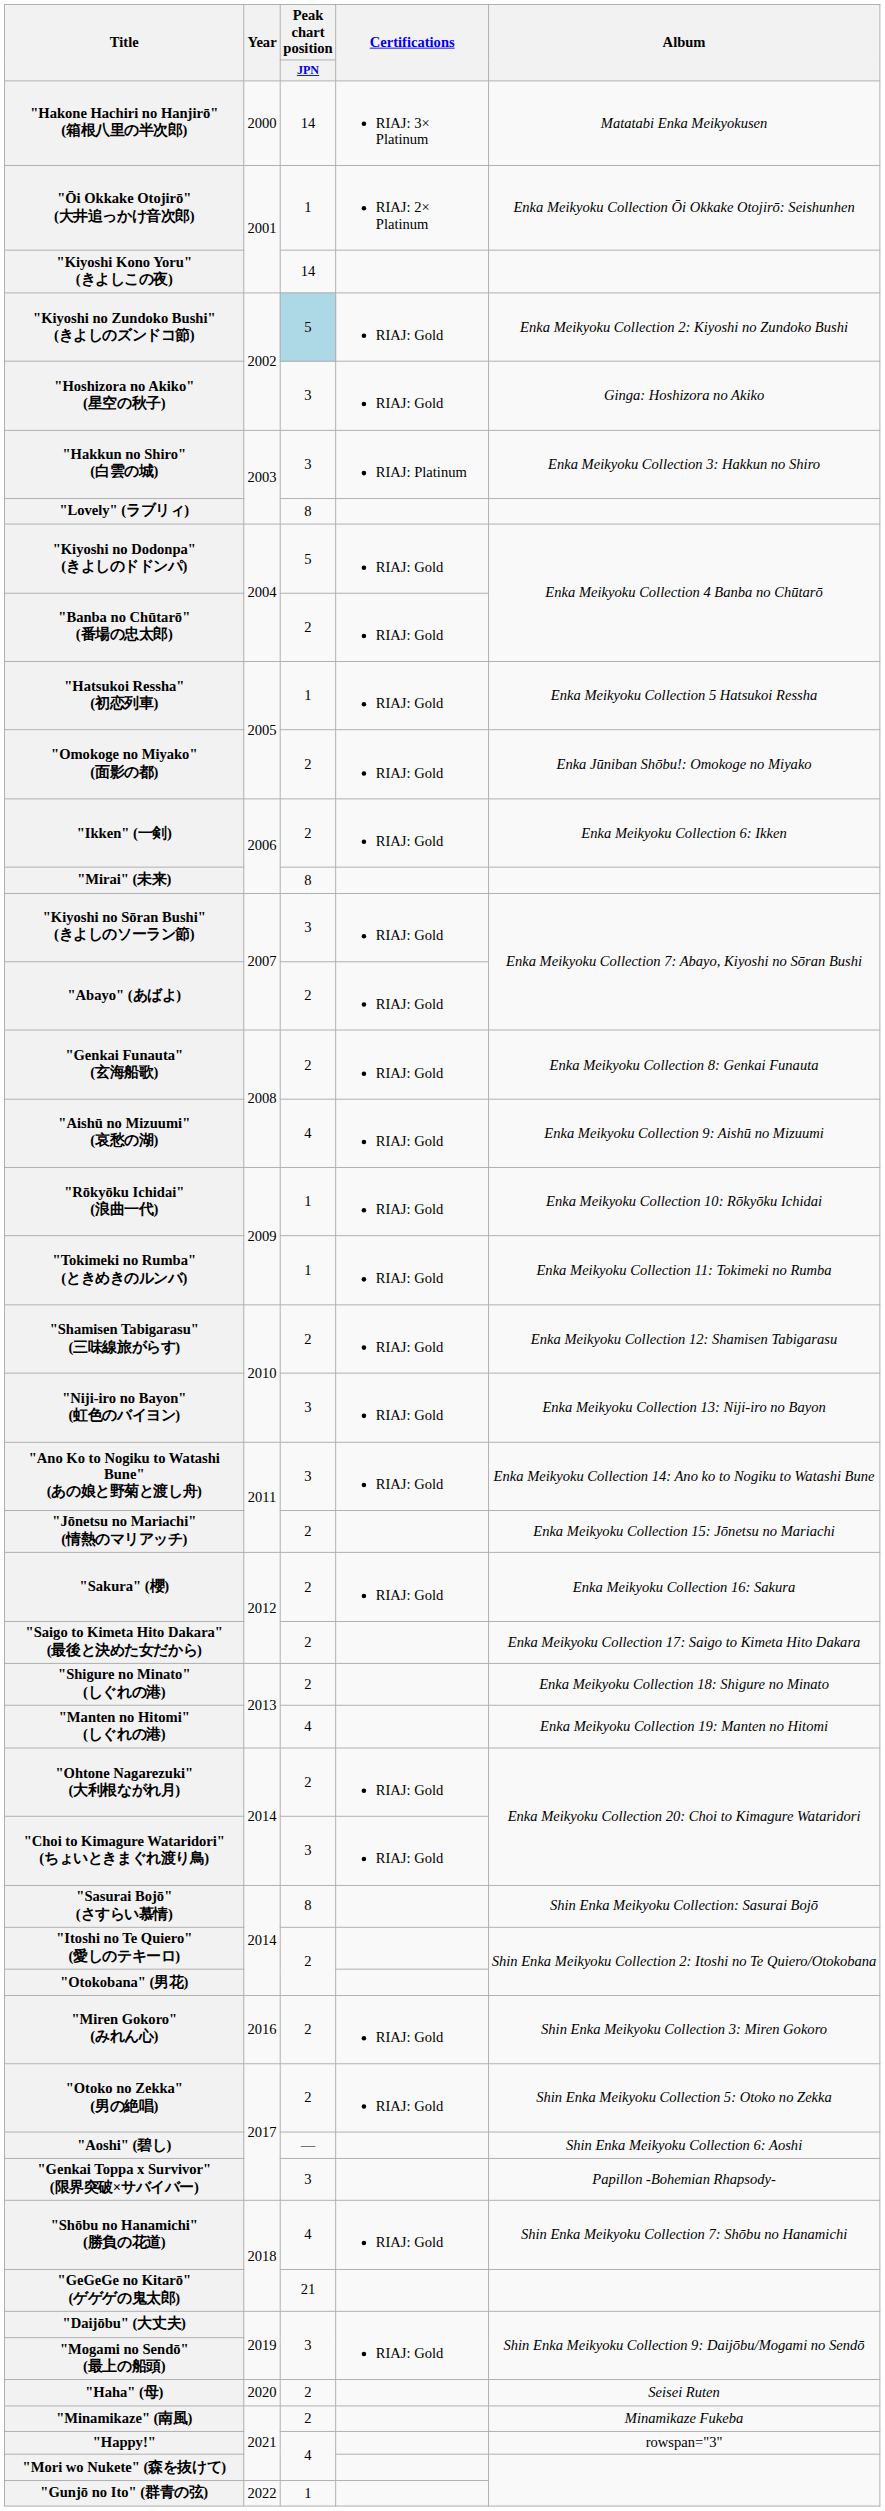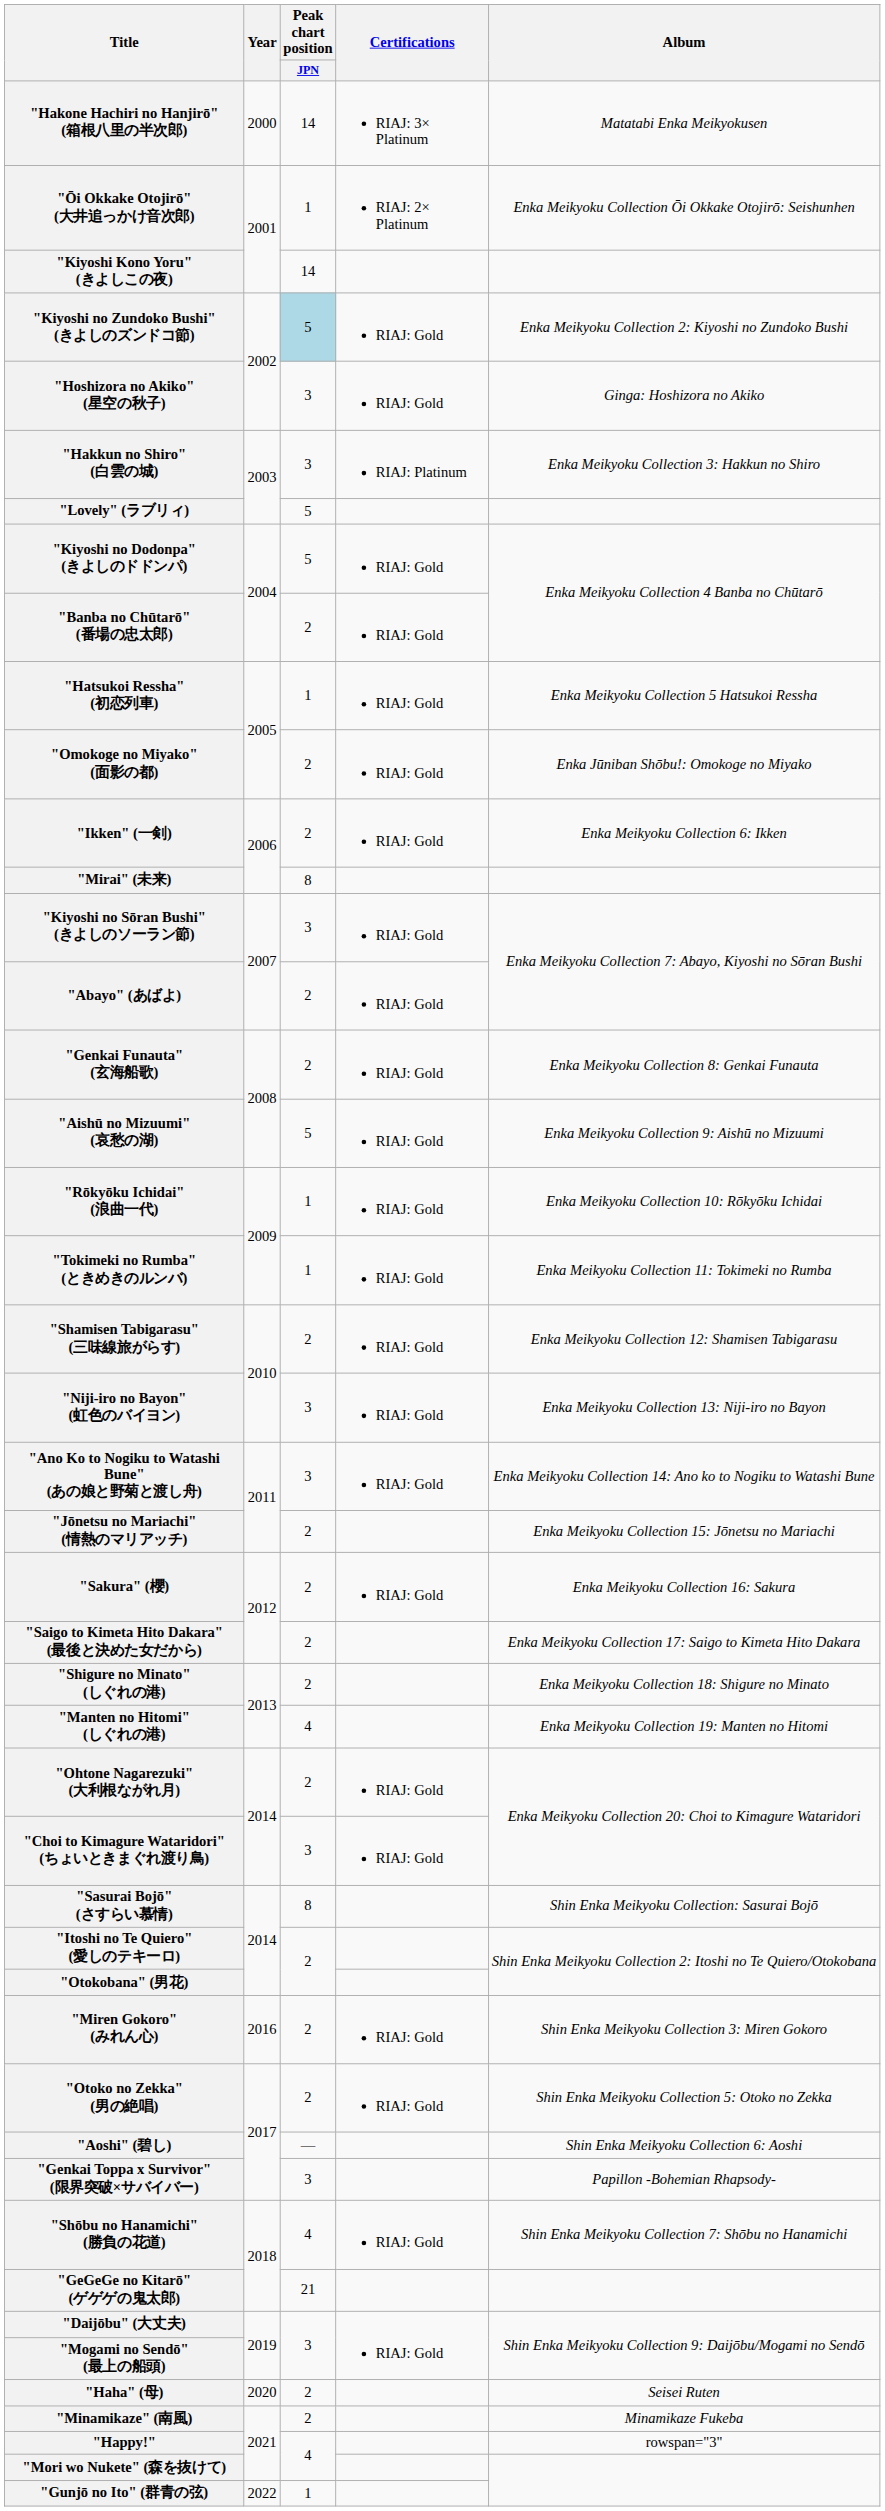(308, 511) 8 -> (308, 511) 5
(308, 1133) 4 -> (308, 1133) 5
